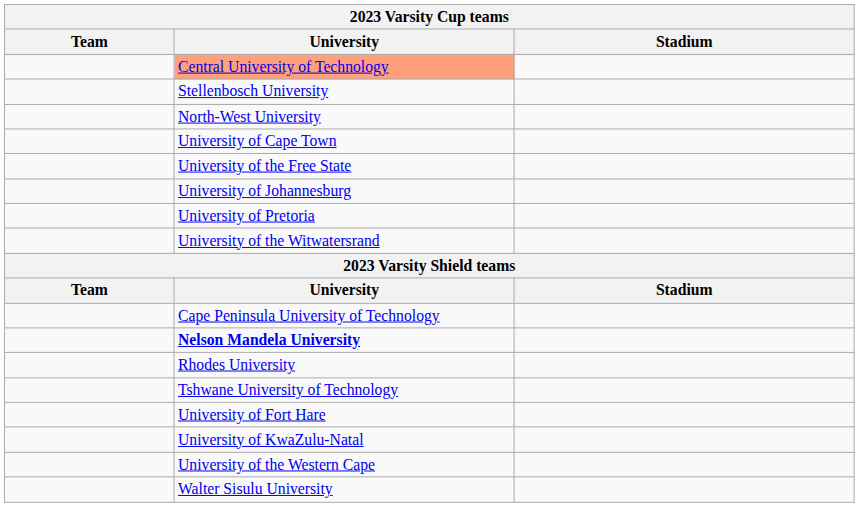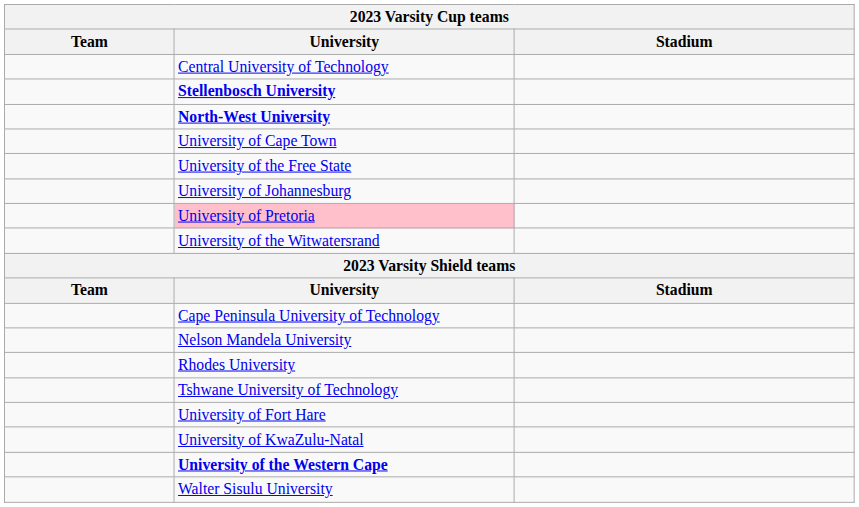(283, 66) lightsalmon background -> (283, 66) no background
(253, 91) normal -> (257, 91) bold
(249, 116) normal -> (254, 116) bold
(246, 215) no background -> (246, 215) pink background
(269, 340) bold -> (265, 340) normal
(277, 464) normal -> (283, 464) bold
